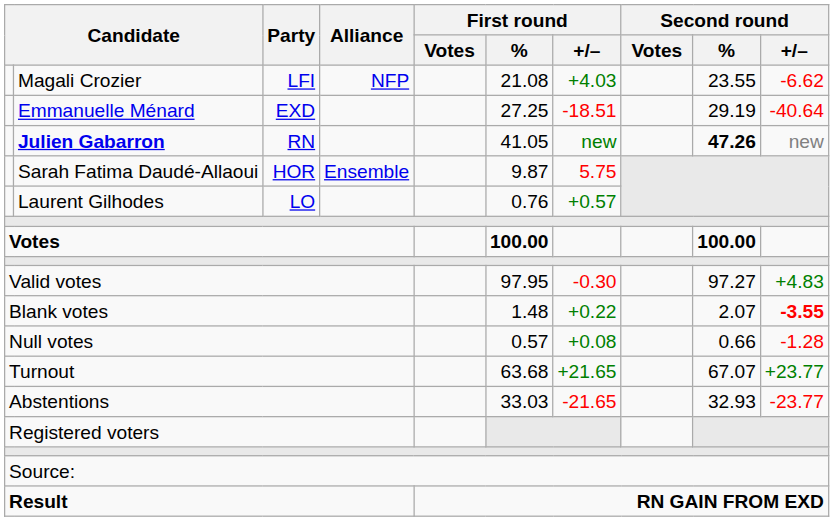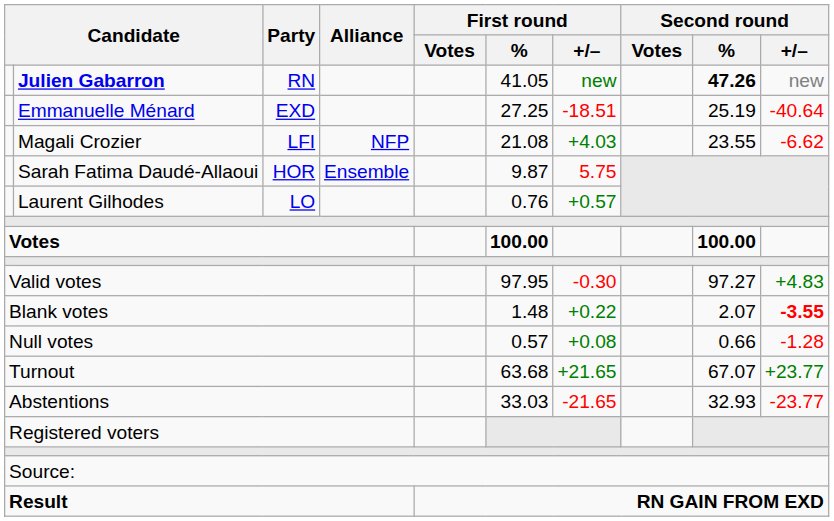rows swapped: (91, 141) <-> (80, 81)
(732, 111) 29.19 -> (732, 111) 25.19
